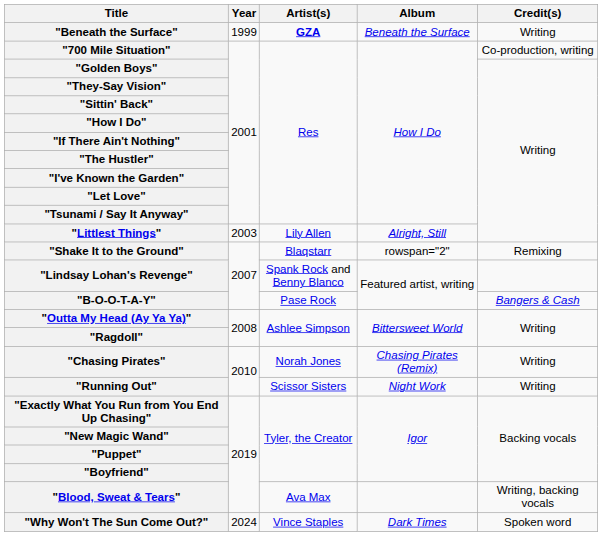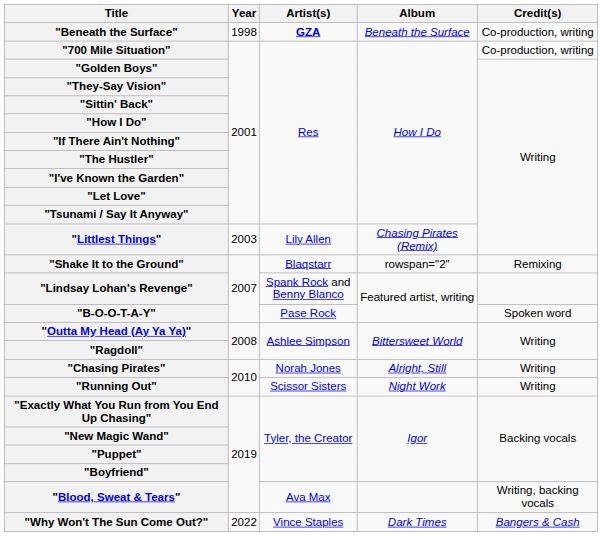(244, 31) 1999 -> (244, 31) 1998
(538, 31) Writing -> (538, 31) Co-production, writing
(417, 232) Alright, Still -> (417, 239) Chasing Pirates (Remix)
(538, 300) Bangers & Cash -> (538, 313) Spoken word
(417, 361) Chasing Pirates (Remix) -> (417, 368) Alright, Still
(244, 522) 2024 -> (244, 522) 2022
(538, 522) Spoken word -> (538, 522) Bangers & Cash
